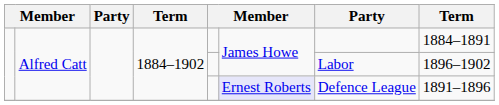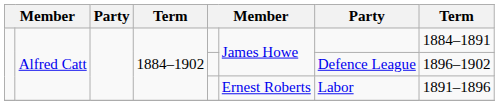(336, 64) Labor -> (367, 64) Defence League
(266, 87) lavender background -> (266, 87) no background
(367, 87) Defence League -> (336, 87) Labor
